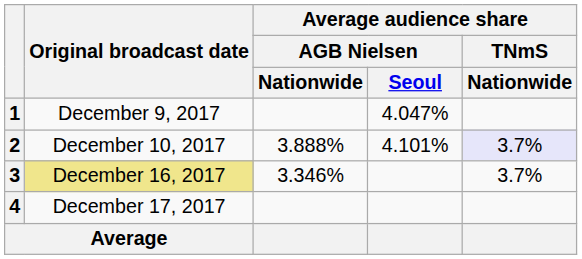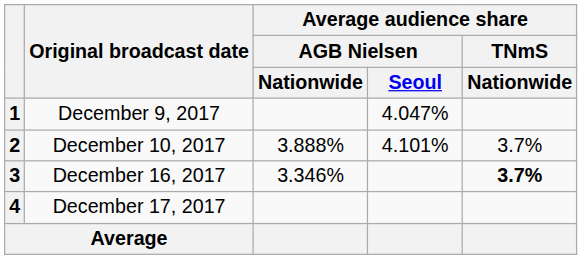(520, 144) lavender background -> (520, 144) no background
(139, 176) khaki background -> (139, 176) no background
(520, 176) normal -> (520, 176) bold
